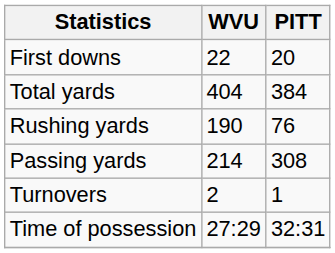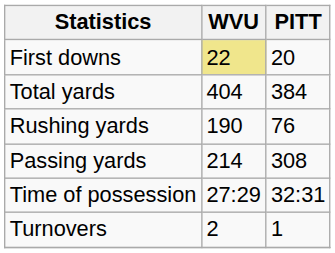(218, 57) no background -> (218, 57) khaki background
rows swapped: (58, 195) <-> (103, 229)
